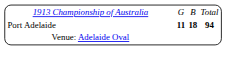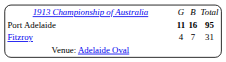(193, 25) 18 -> (193, 25) 16
(210, 25) 94 -> (210, 25) 95
+ row: (20, 37)
